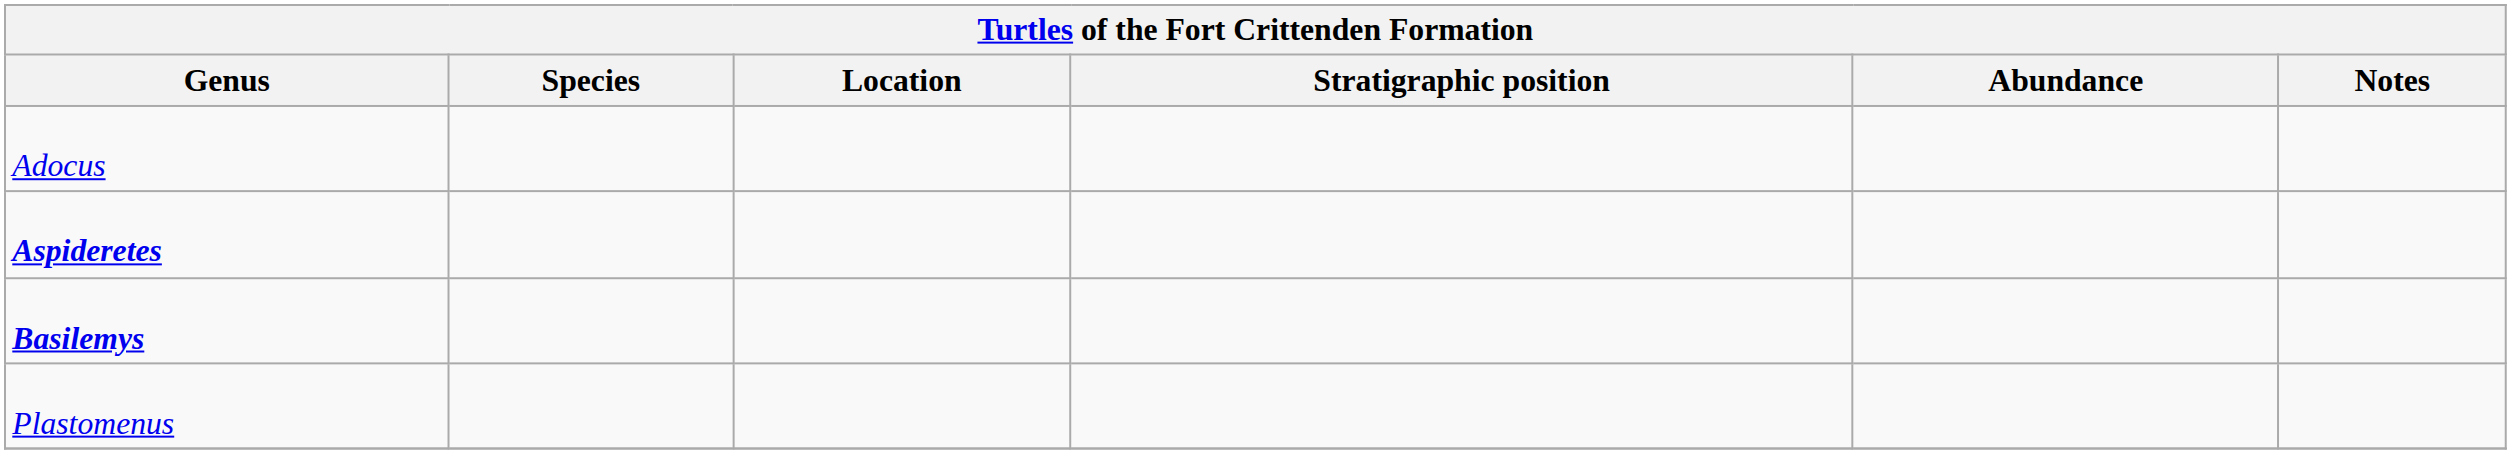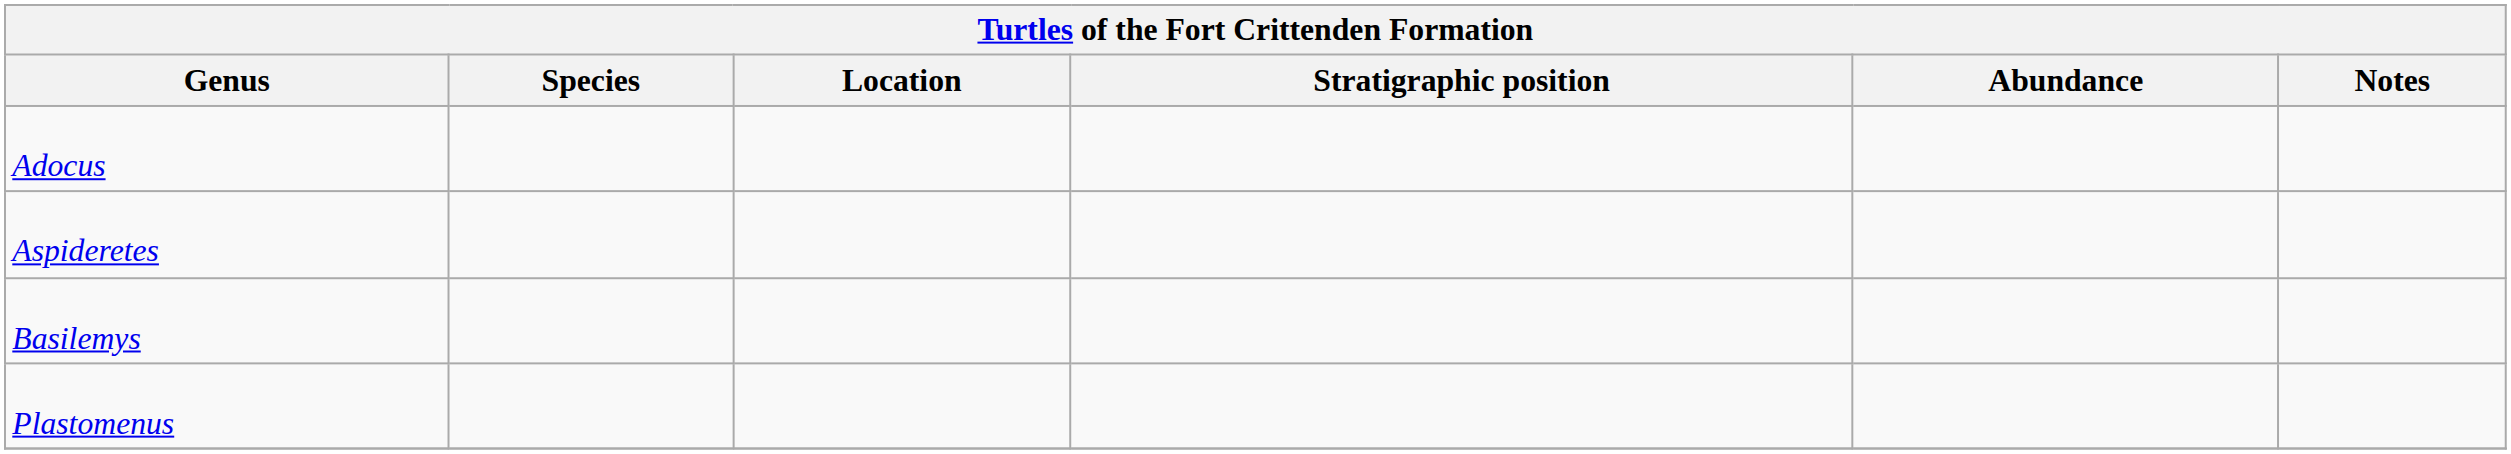(87, 251) bold -> (86, 251) normal
(78, 337) bold -> (77, 337) normal
